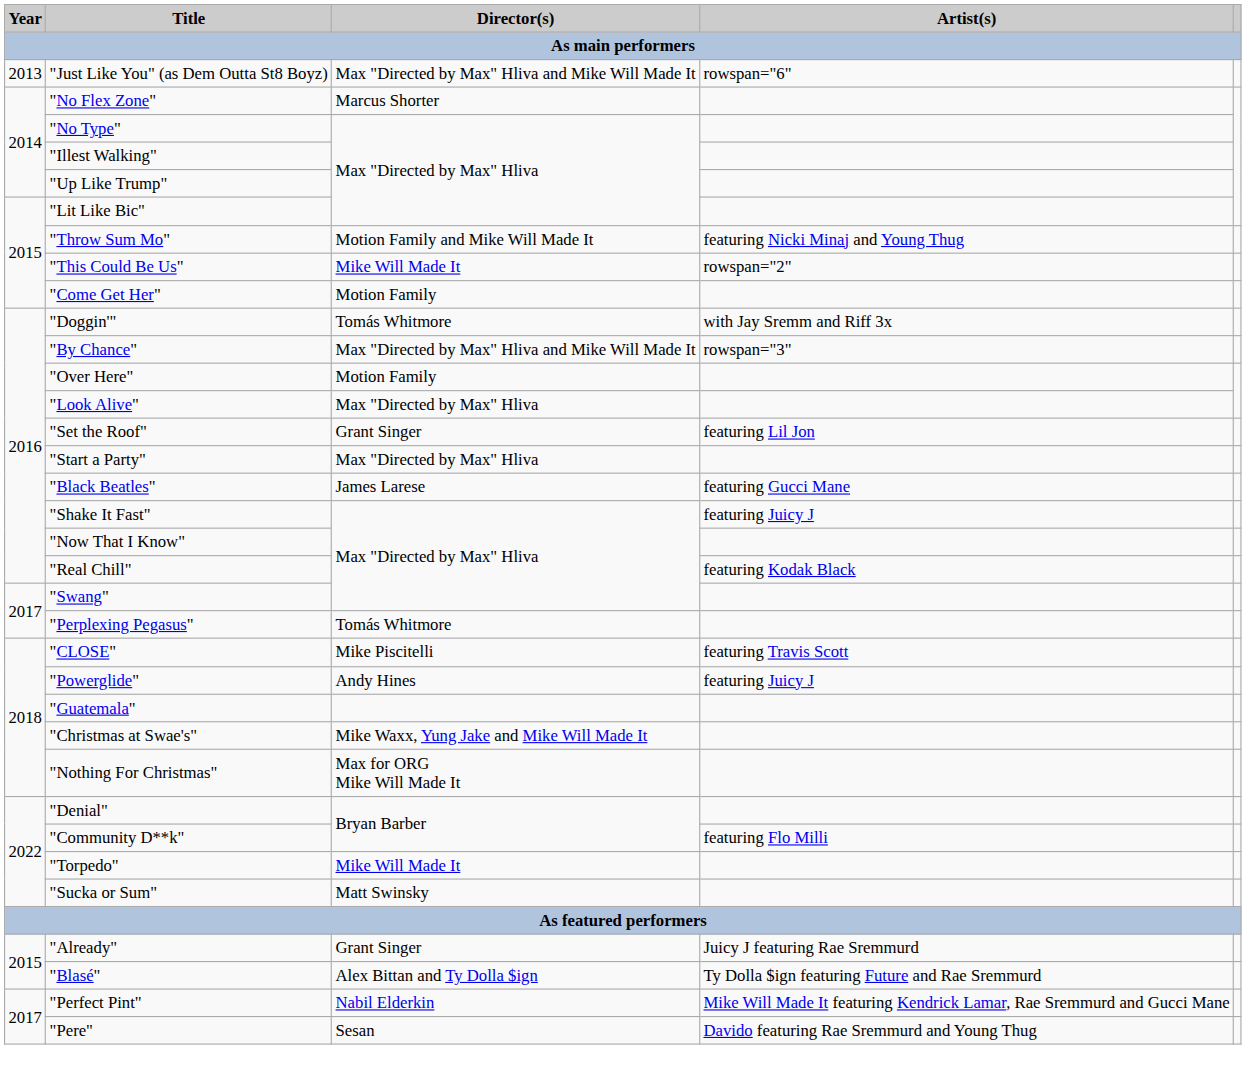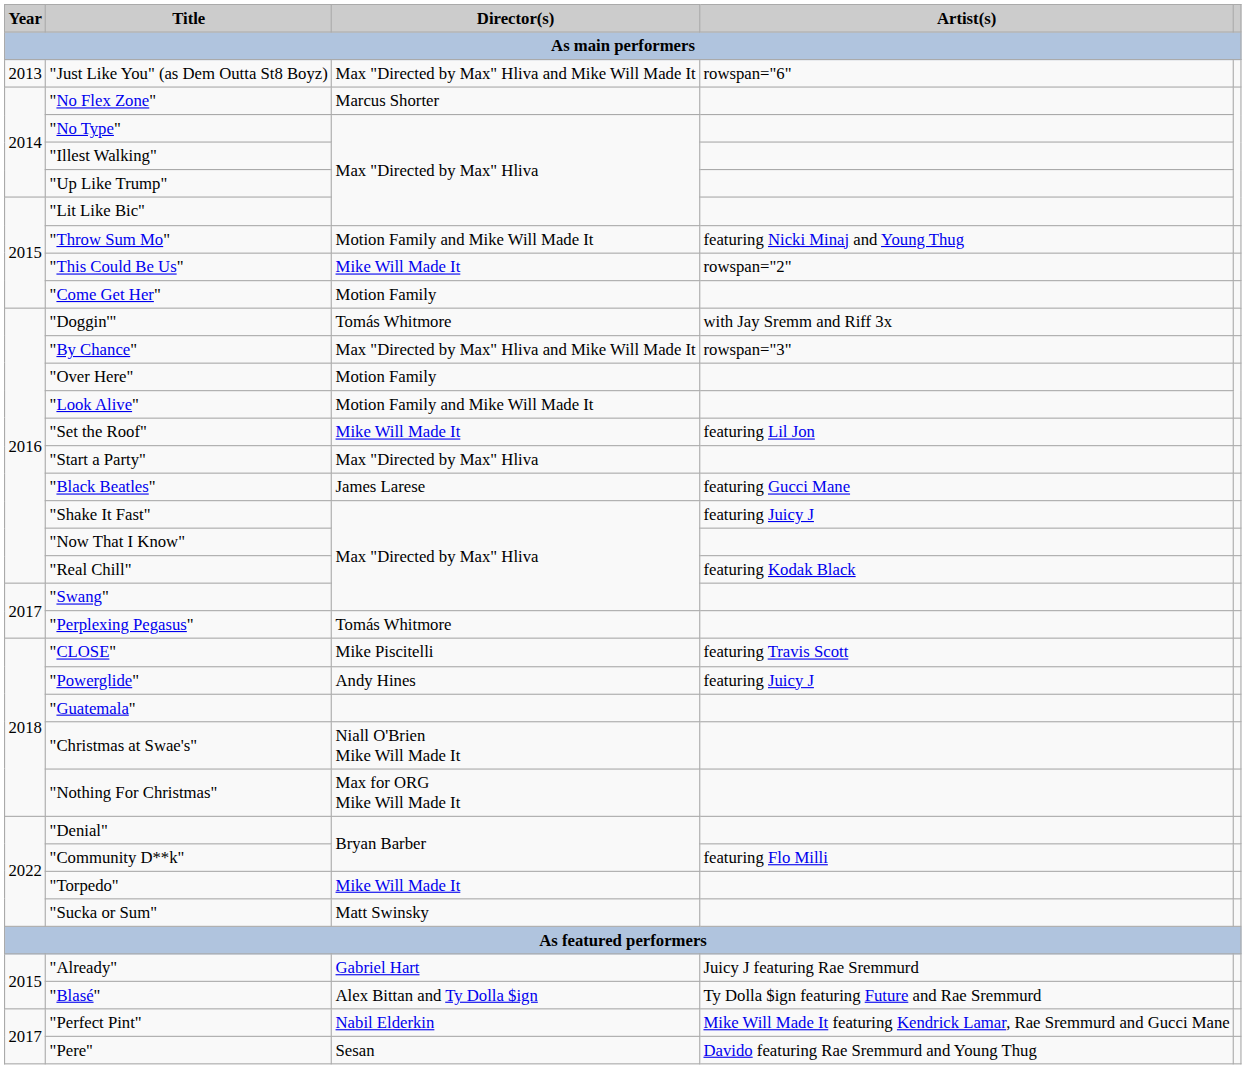(437, 404) Max "Directed by Max" Hliva -> (465, 404) Motion Family and Mike Will Made It
(378, 432) Grant Singer -> (398, 432) Mike Will Made It
(491, 735) Mike Waxx, Yung Jake and Mike Will Made It -> (398, 745) Niall O'Brien Mike Will Made It
(378, 948) Grant Singer -> (378, 967) Gabriel Hart
